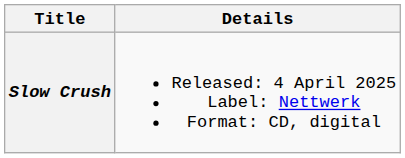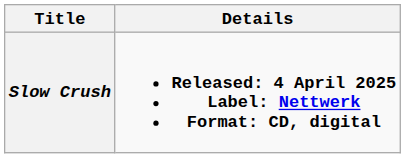(258, 103) normal -> (258, 103) bold
